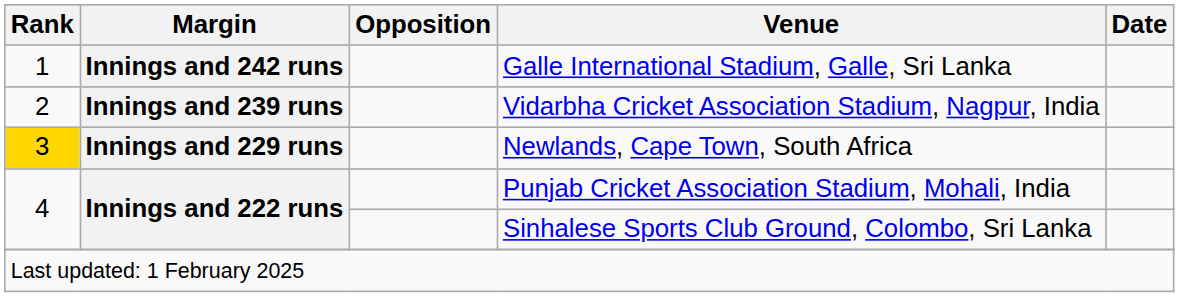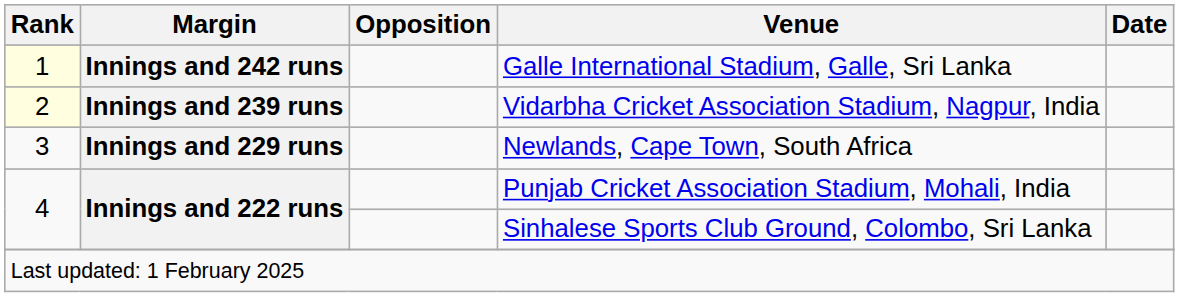(42, 65) no background -> (42, 65) lightyellow background
(42, 106) no background -> (42, 106) lightyellow background
(42, 147) gold background -> (42, 147) no background
